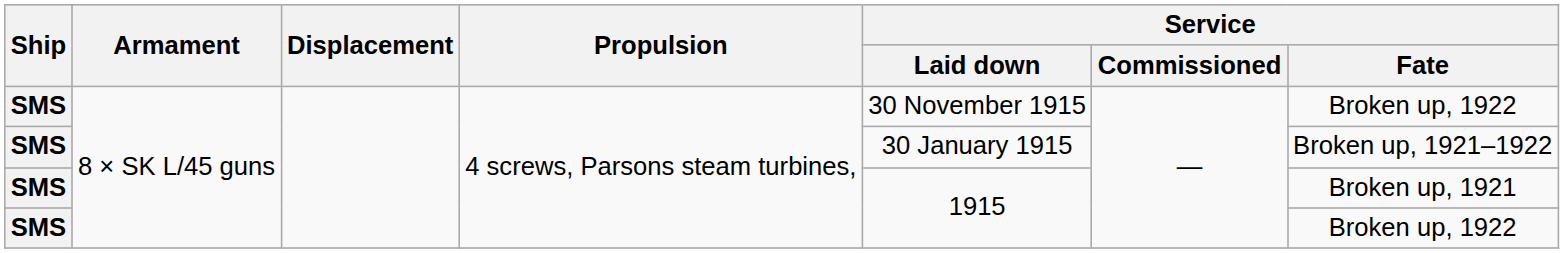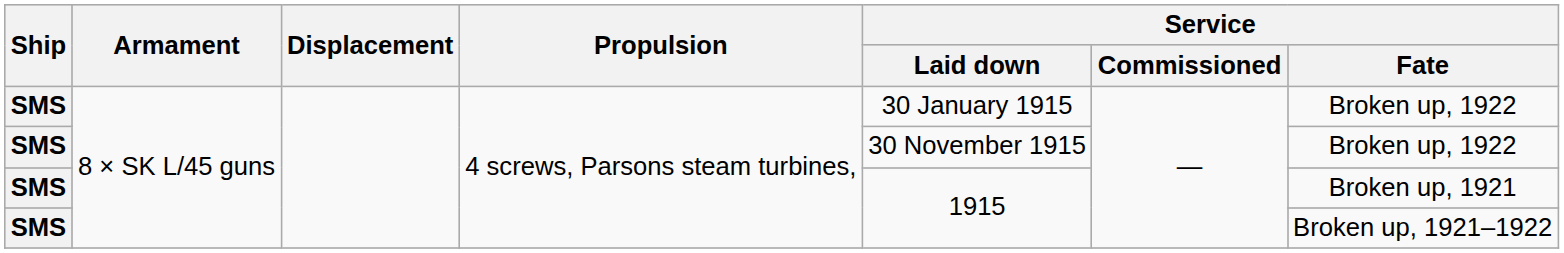(977, 106) 30 November 1915 -> (977, 106) 30 January 1915
(977, 146) 30 January 1915 -> (977, 146) 30 November 1915
(1423, 146) Broken up, 1921–1922 -> (1423, 146) Broken up, 1922
(1423, 227) Broken up, 1922 -> (1423, 227) Broken up, 1921–1922
